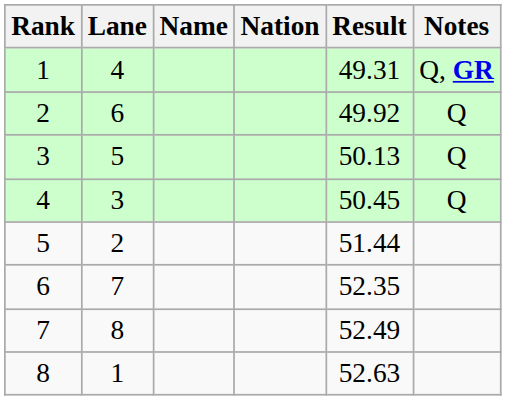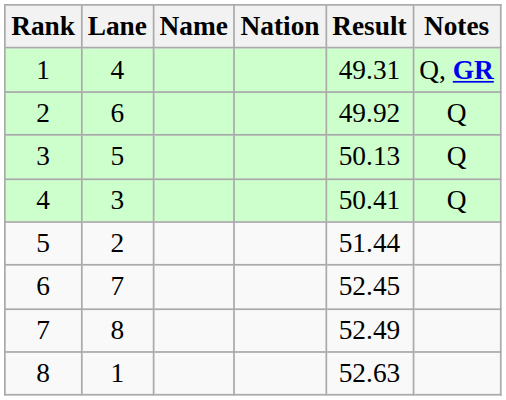(369, 199) 50.45 -> (369, 199) 50.41
(369, 286) 52.35 -> (369, 286) 52.45
